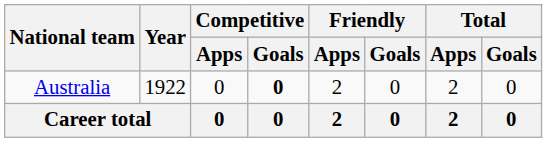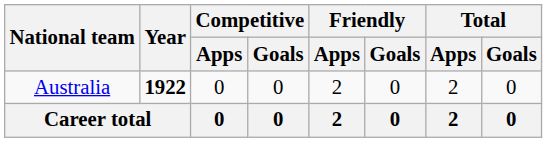(165, 86) normal -> (165, 86) bold
(278, 86) bold -> (278, 86) normal
